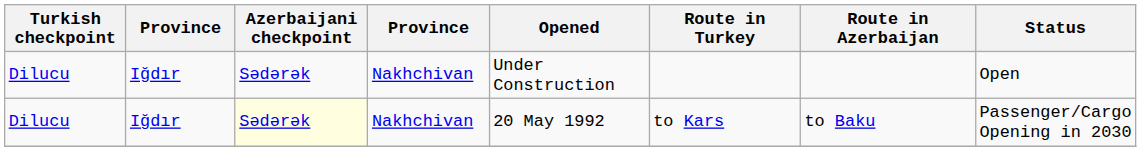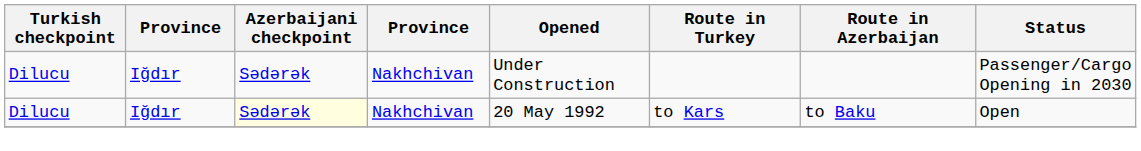(1000, 75) Open -> (1055, 75) Passenger/Cargo Opening in 2030
(1055, 122) Passenger/Cargo Opening in 2030 -> (1000, 113) Open
